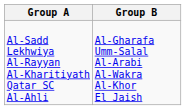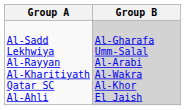(124, 68) no background -> (124, 68) lightgrey background
